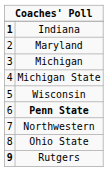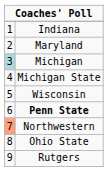(10, 29) bold -> (10, 29) normal
(10, 62) no background -> (10, 62) lightblue background
(10, 126) no background -> (10, 126) lightsalmon background
(10, 158) bold -> (10, 158) normal
